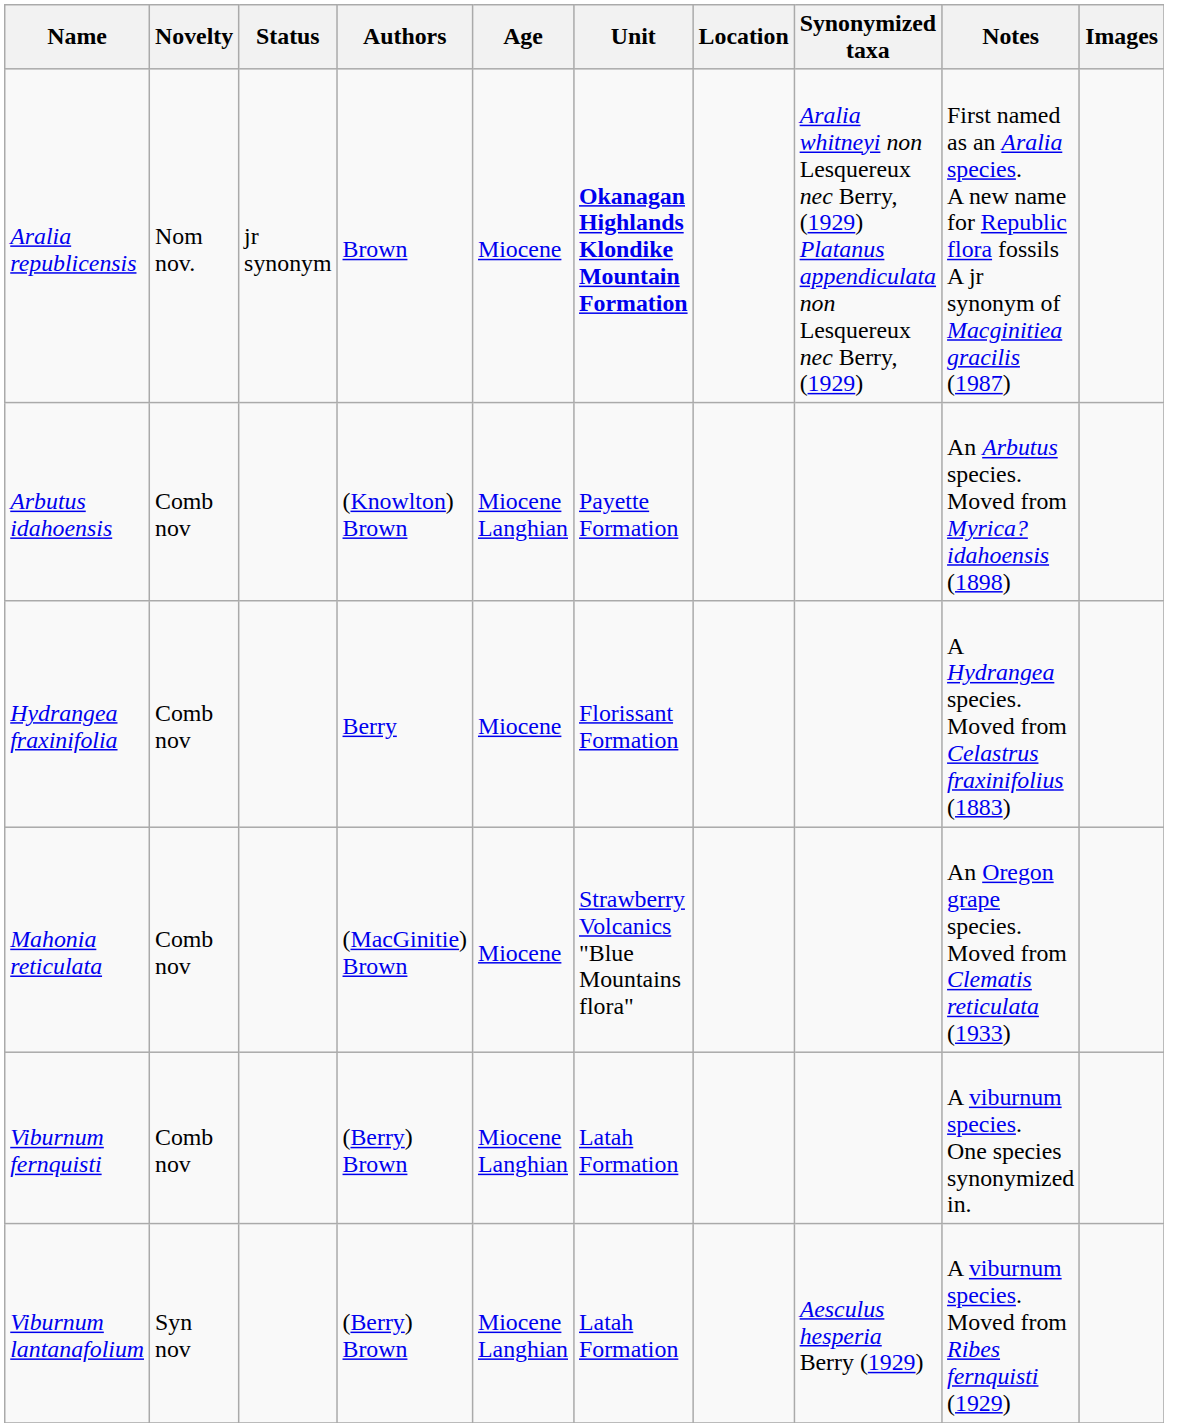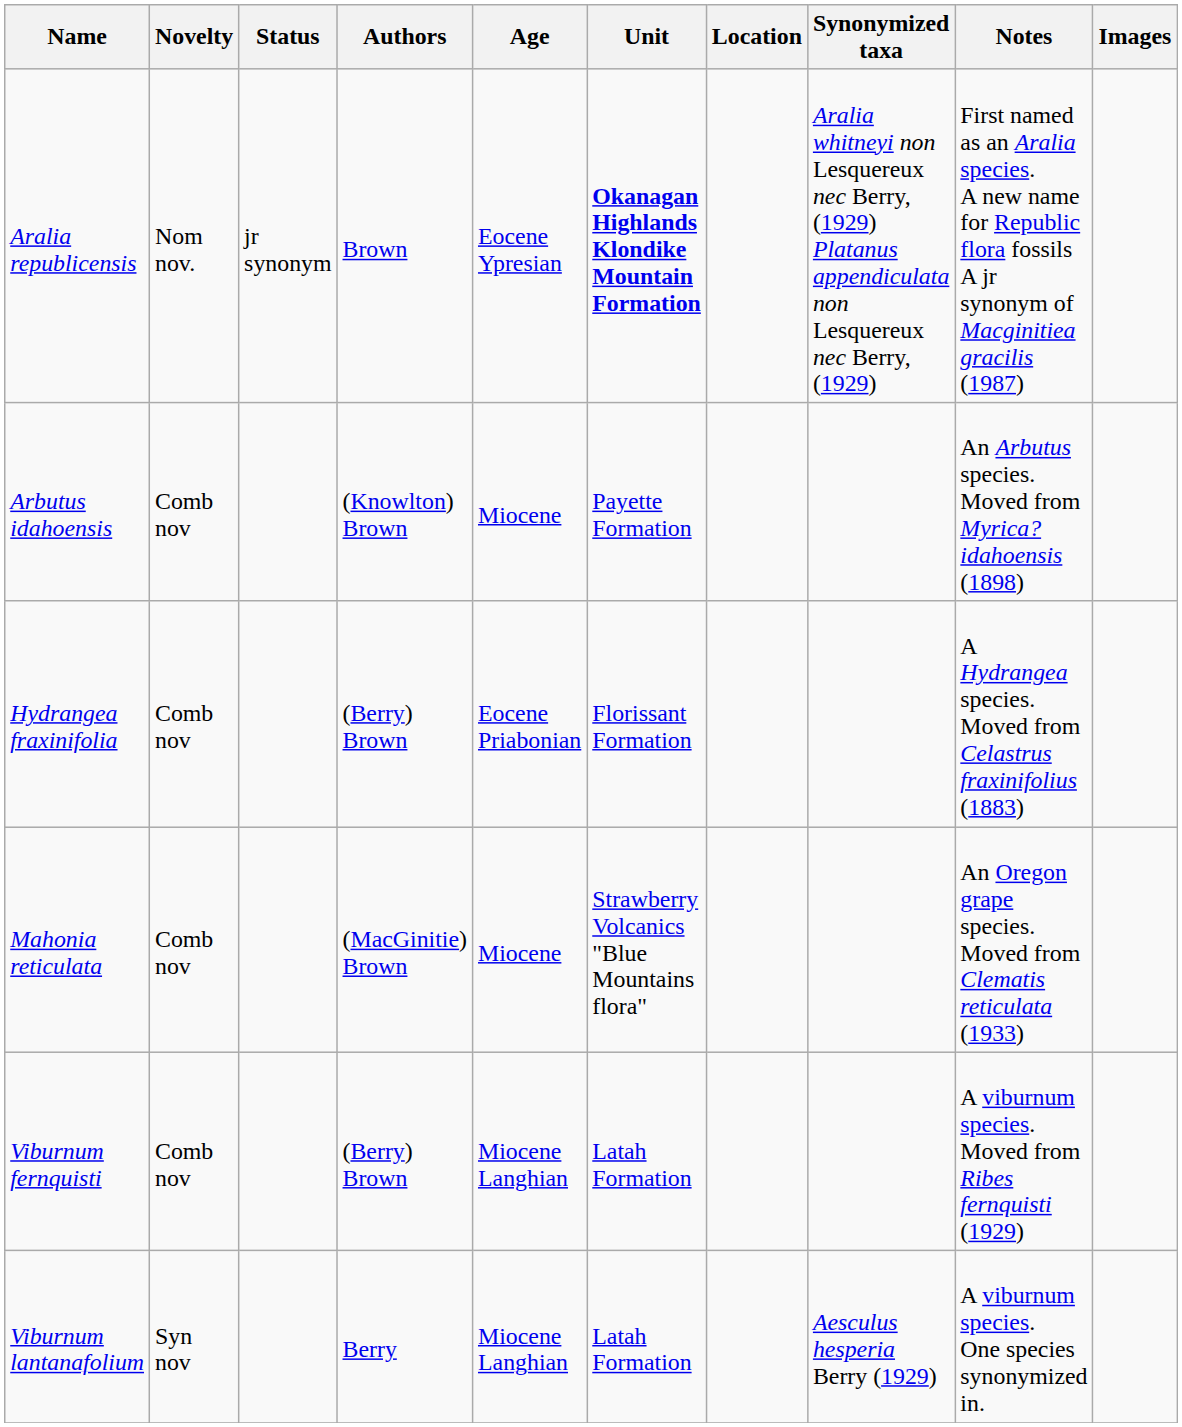(520, 248) Miocene -> (520, 248) Eocene Ypresian
(523, 514) Miocene Langhian -> (520, 514) Miocene
(370, 726) Berry -> (378, 726) (Berry) Brown
(520, 726) Miocene -> (530, 726) Eocene Priabonian
(1011, 1151) A viburnum species. One species synonymized in. -> (1020, 1164) A viburnum species. Moved from Ribes fernquisti (1929)
(378, 1336) (Berry) Brown -> (370, 1349) Berry
(1007, 1336) A viburnum species. Moved from Ribes fernquisti (1929) -> (1024, 1349) A viburnum species. One species synonymized in.
